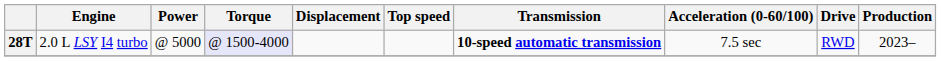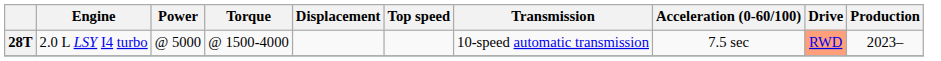(249, 42) lavender background -> (249, 42) no background
(559, 42) bold -> (553, 42) normal
(838, 42) no background -> (826, 42) lightsalmon background
